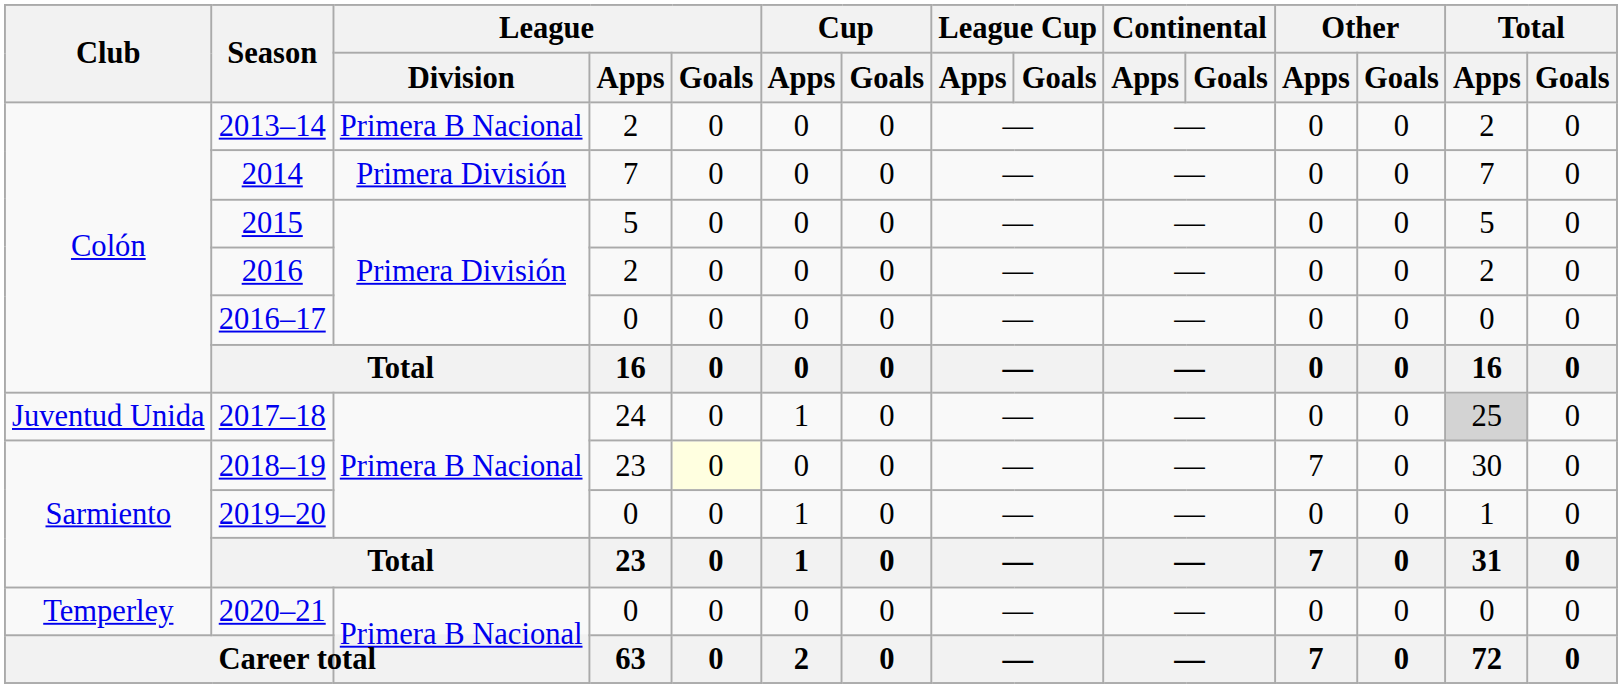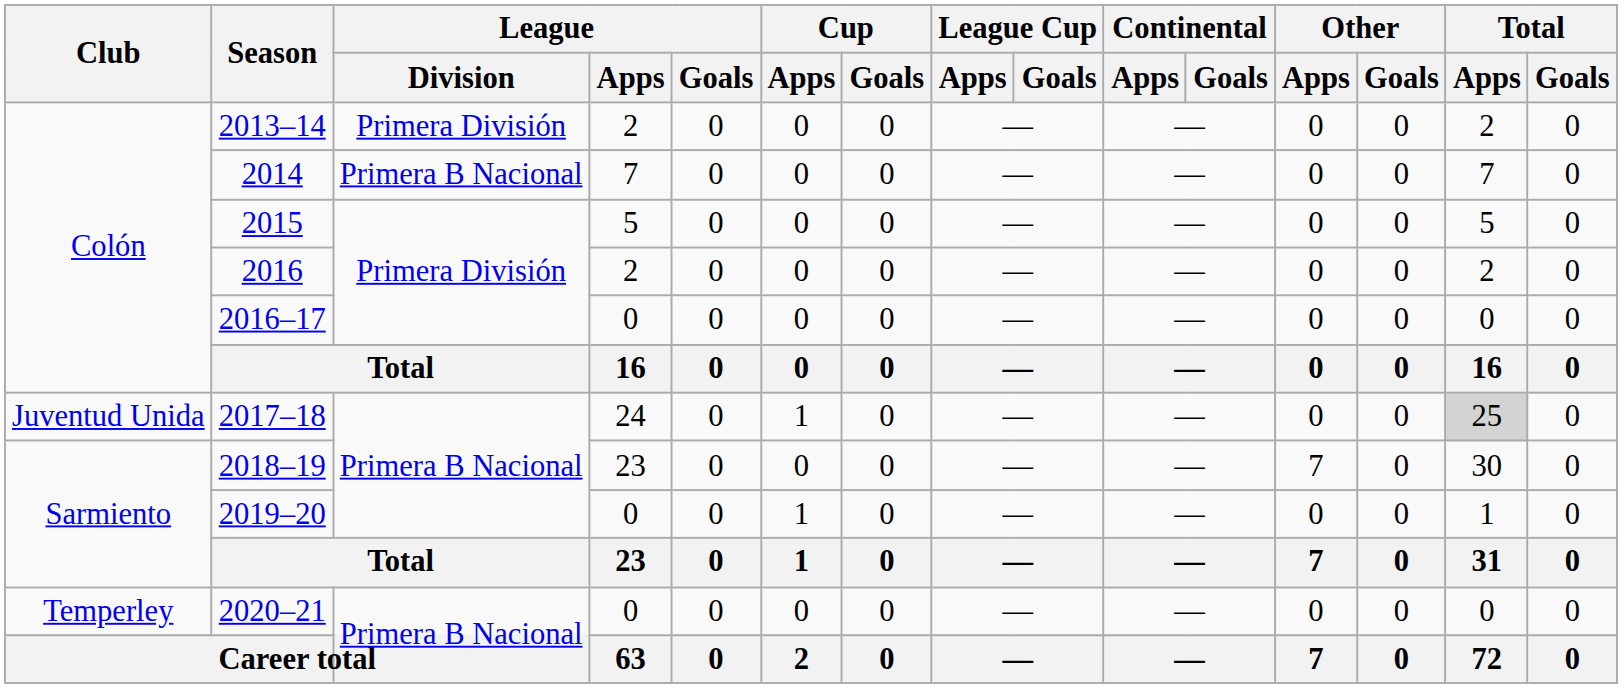(461, 125) Primera B Nacional -> (461, 125) Primera División
(461, 174) Primera División -> (461, 174) Primera B Nacional
(716, 464) lightyellow background -> (716, 464) no background
